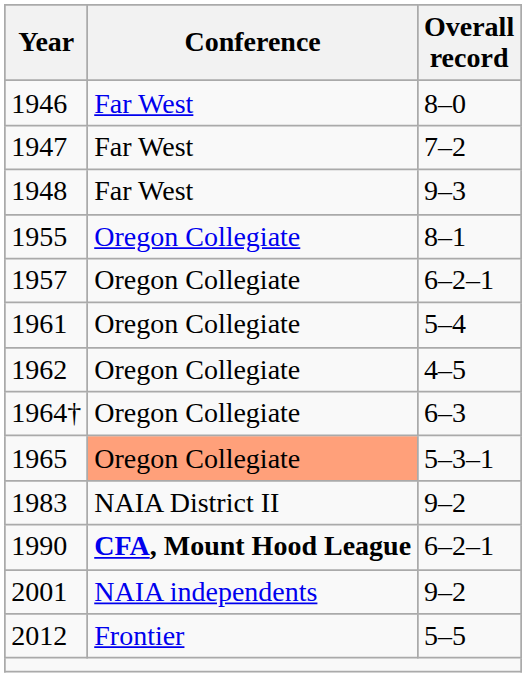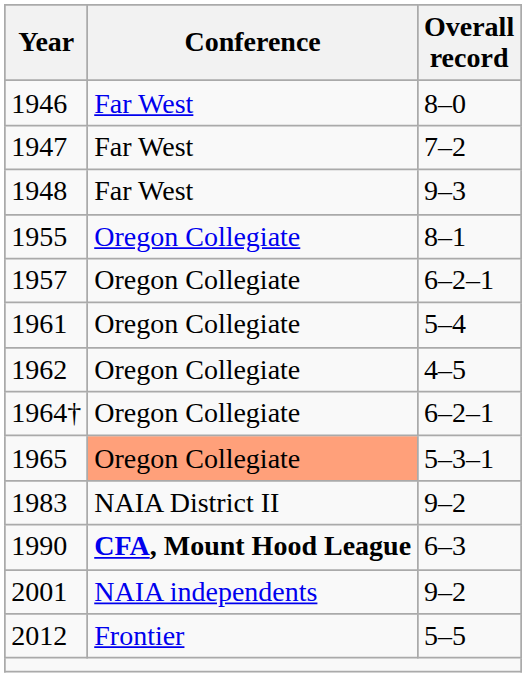(445, 413) 6–3 -> (459, 413) 6–2–1
(459, 546) 6–2–1 -> (445, 546) 6–3
